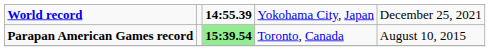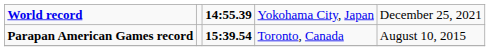(228, 35) lightgreen background -> (228, 35) no background
